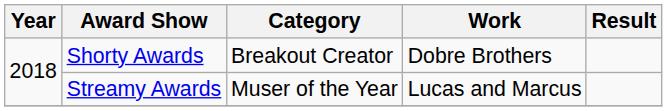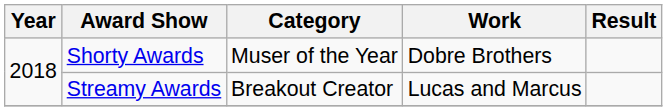(312, 55) Breakout Creator -> (314, 55) Muser of the Year
(314, 88) Muser of the Year -> (312, 88) Breakout Creator
